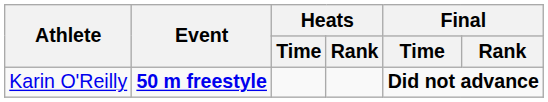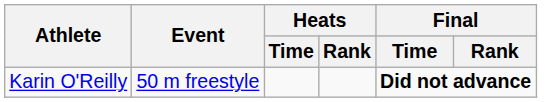(202, 82) bold -> (198, 82) normal
